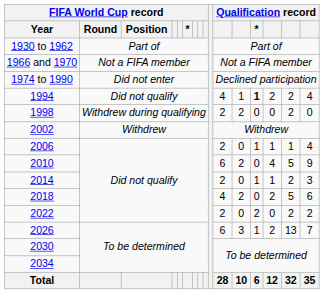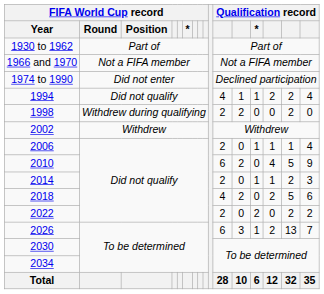(257, 96) bold -> (257, 96) normal
